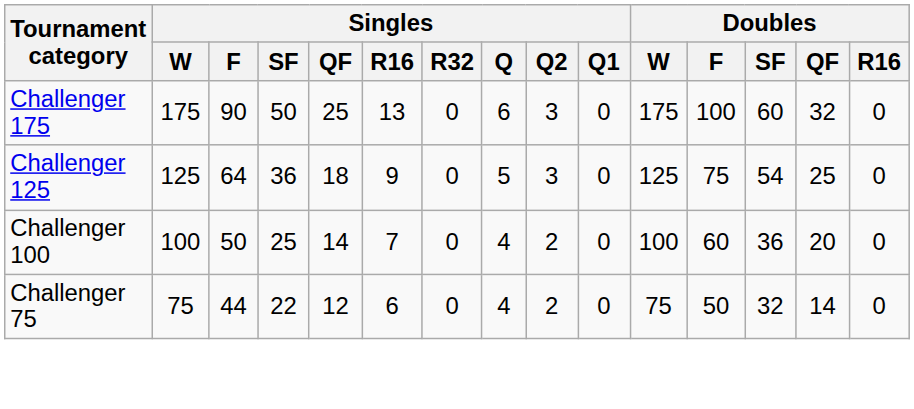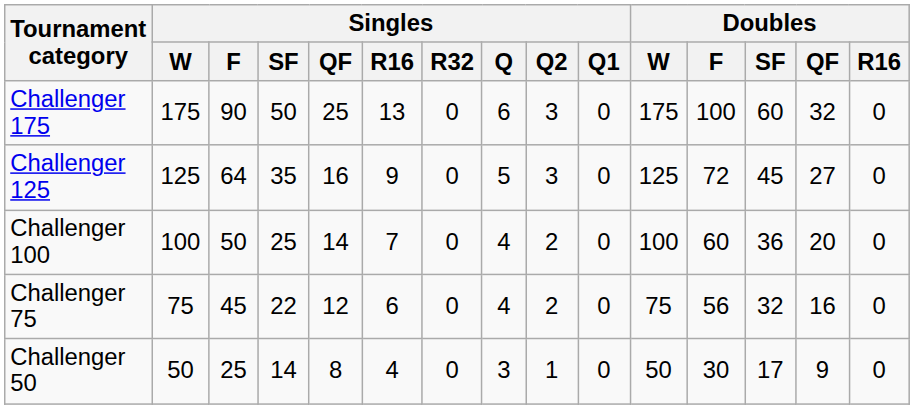(283, 177) 36 -> (283, 177) 35
(336, 177) 18 -> (336, 177) 16
(716, 177) 75 -> (716, 177) 72
(770, 177) 54 -> (770, 177) 45
(822, 177) 25 -> (822, 177) 27
(233, 306) 44 -> (233, 306) 45
(716, 306) 50 -> (716, 306) 56
(822, 306) 14 -> (822, 306) 16
+ row: (68, 370)
